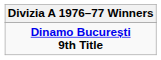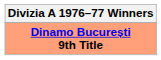(81, 38) no background -> (81, 38) lightsalmon background
